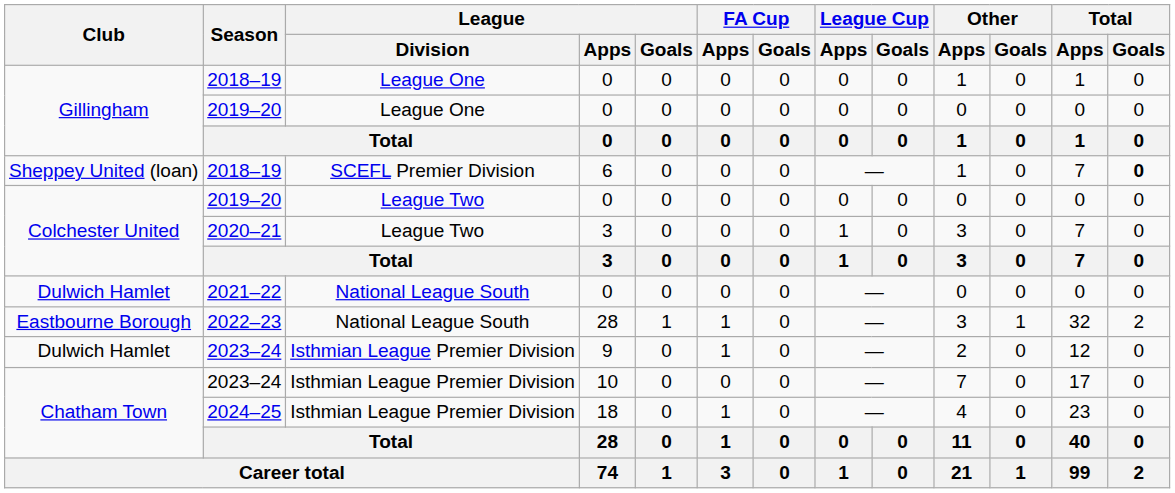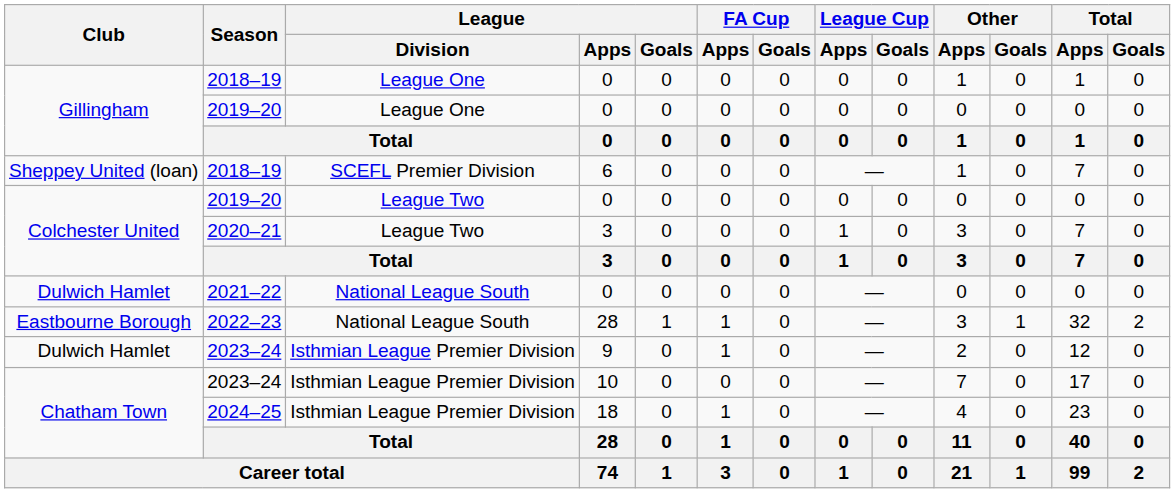(1139, 170) bold -> (1139, 170) normal
